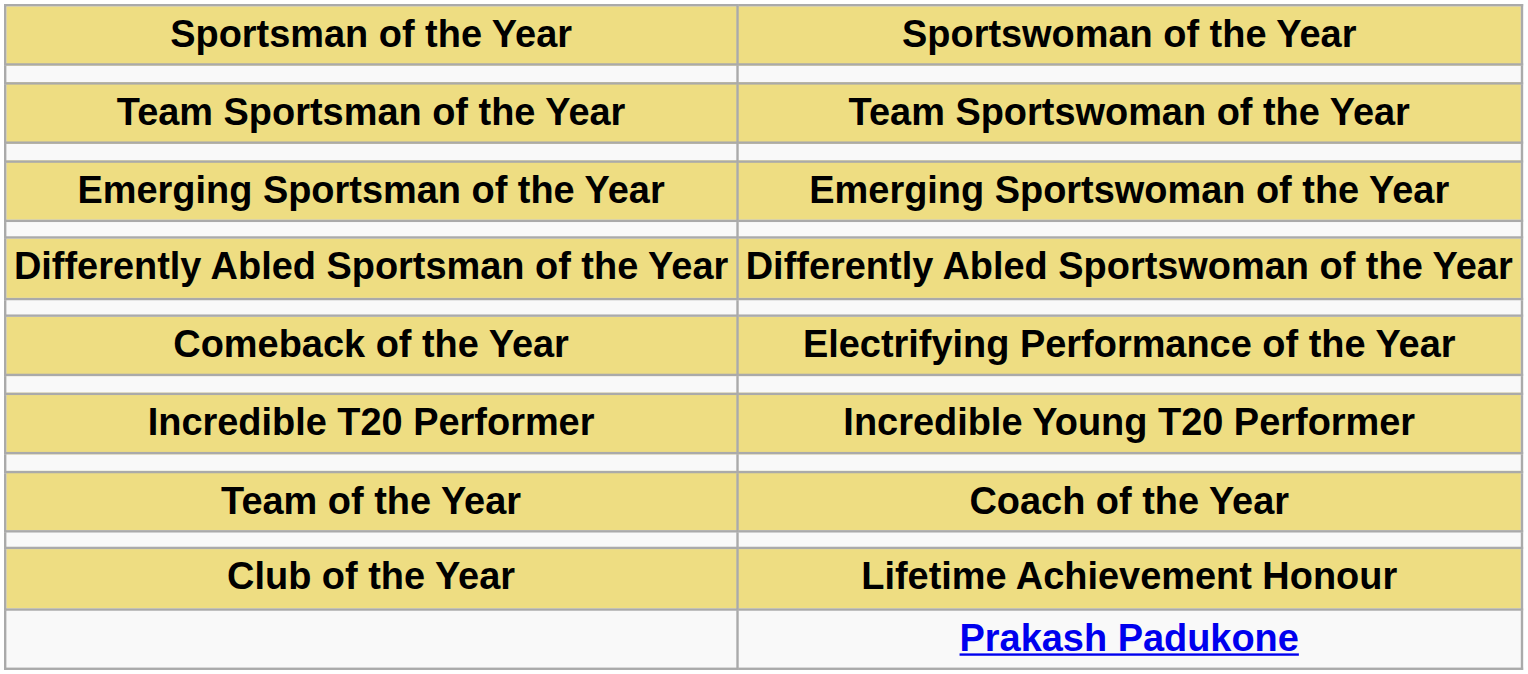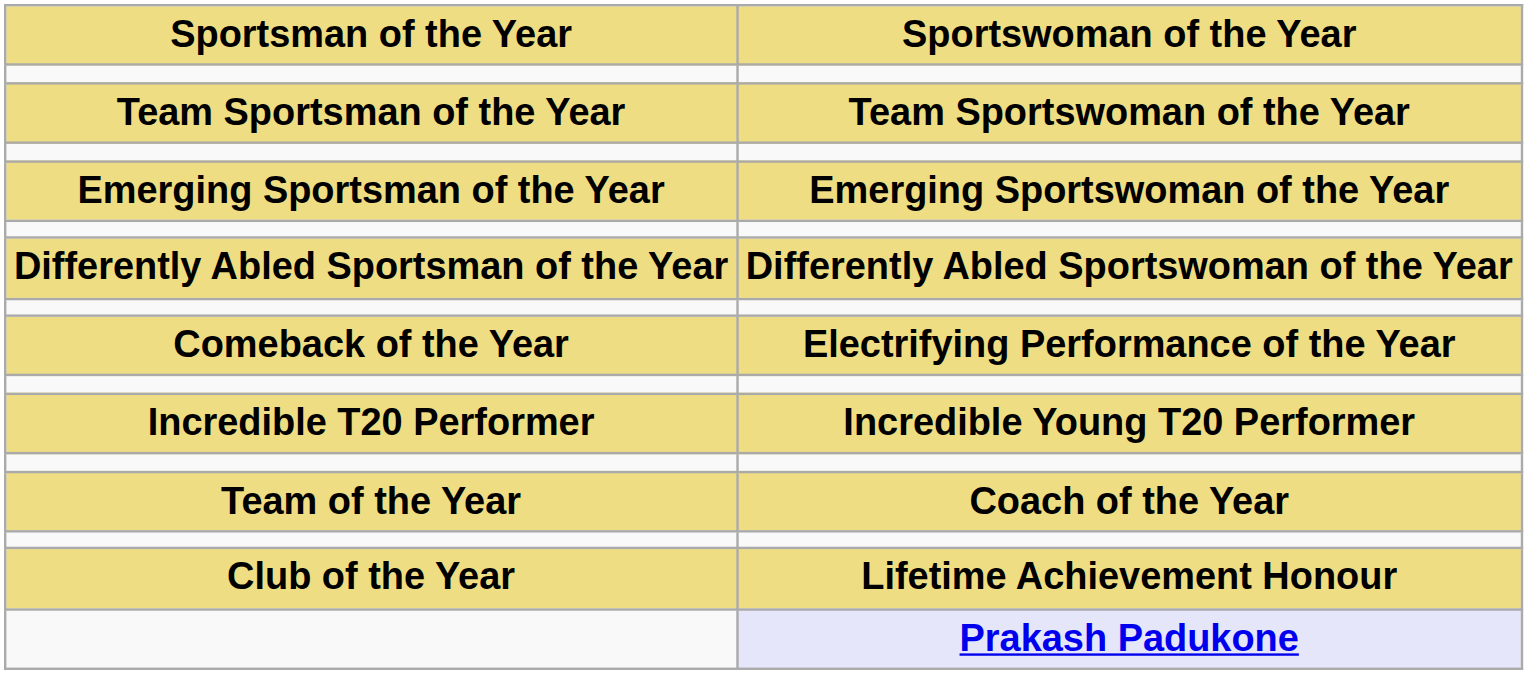(1129, 638) no background -> (1129, 638) lavender background
